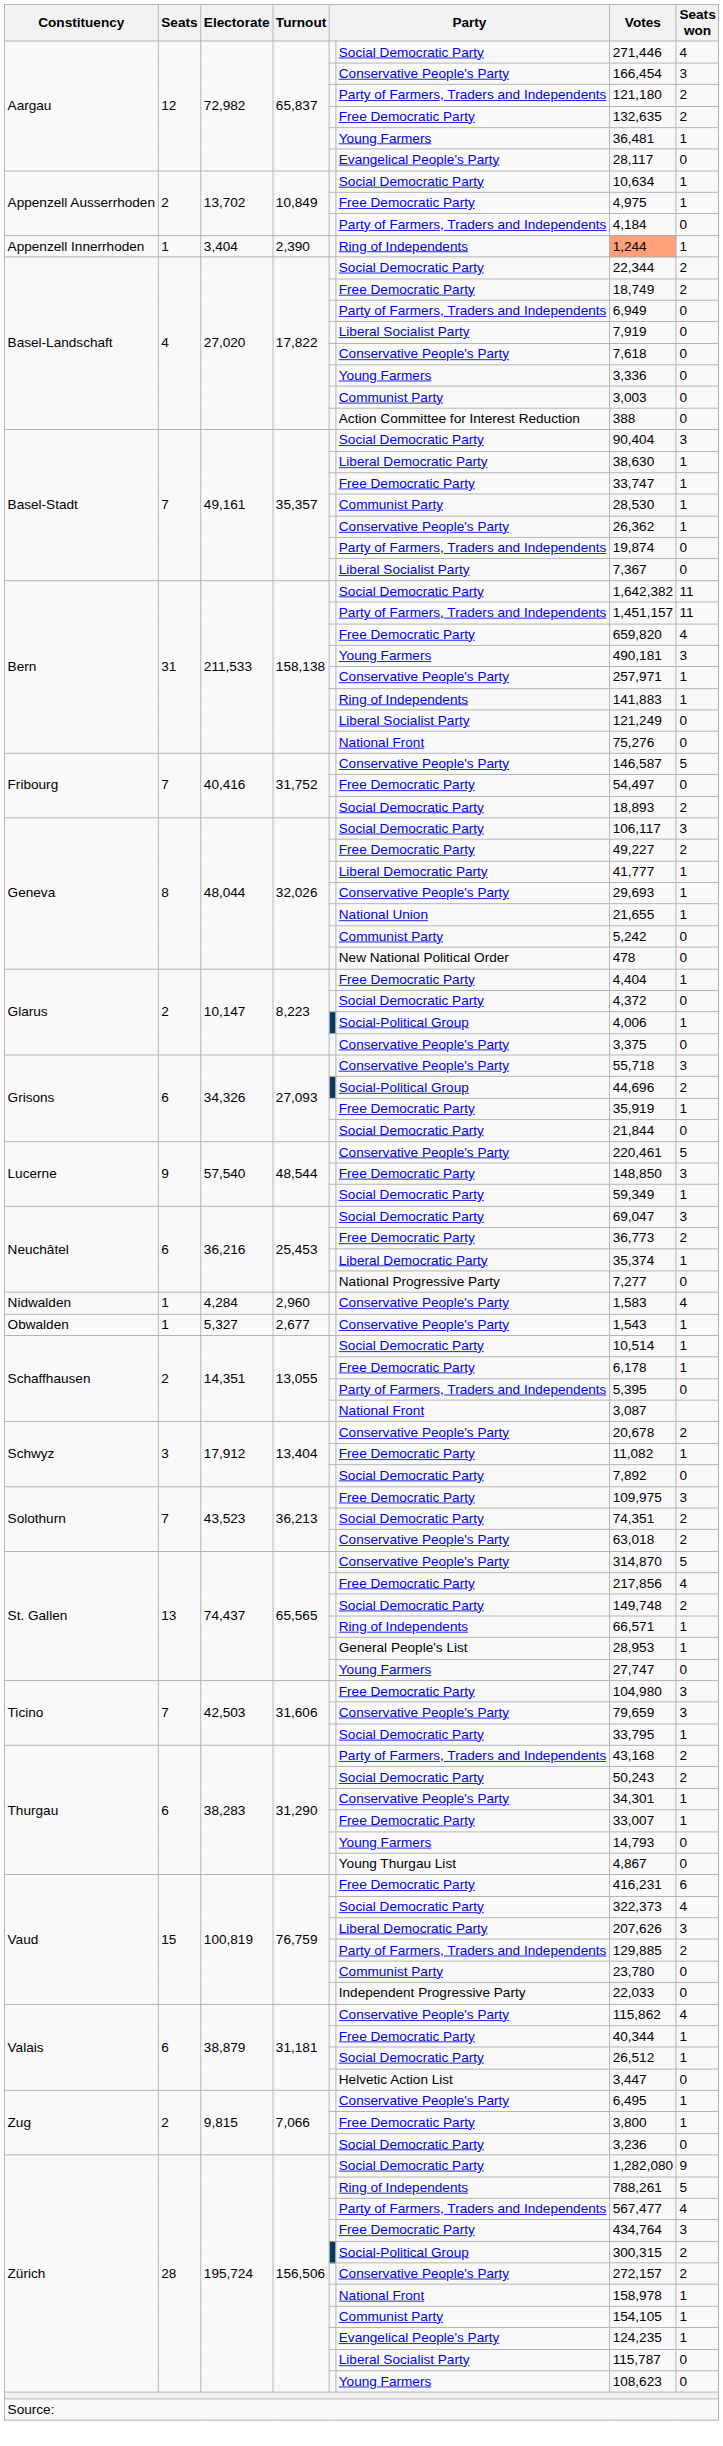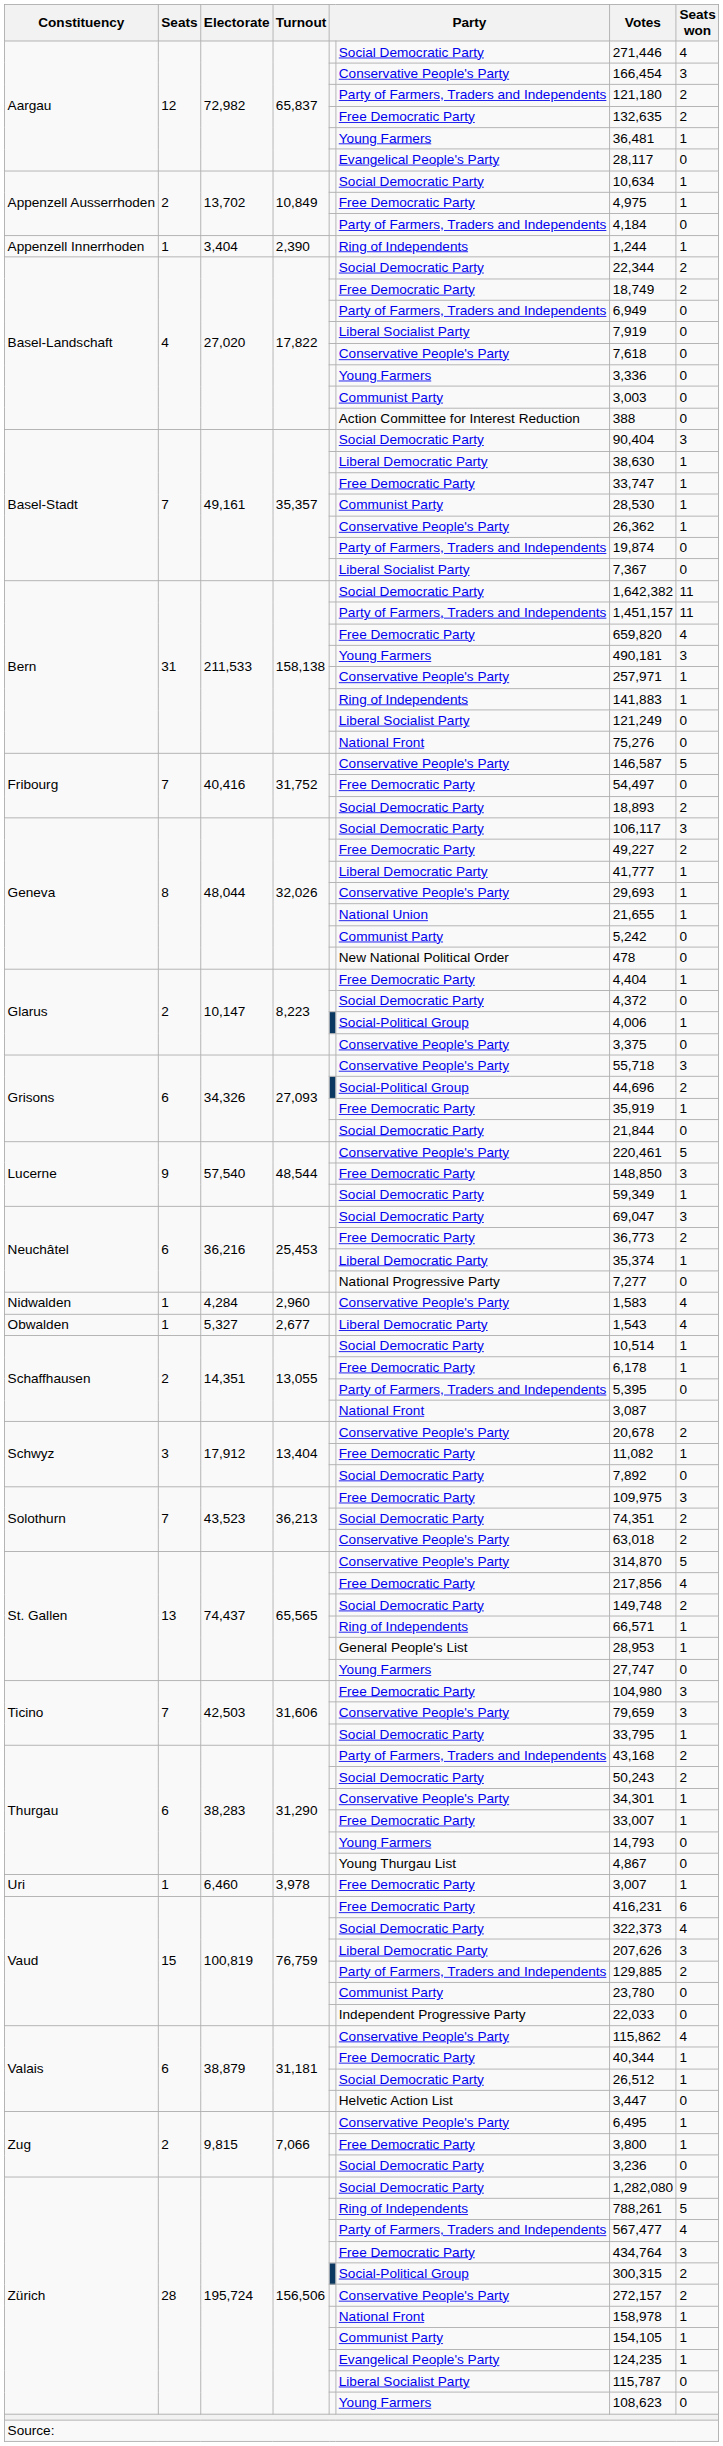(630, 246) lightsalmon background -> (630, 246) no background
(424, 1324) Conservative People's Party -> (413, 1324) Liberal Democratic Party
(683, 1324) 1 -> (683, 1324) 4
+ row: (16, 1885)
